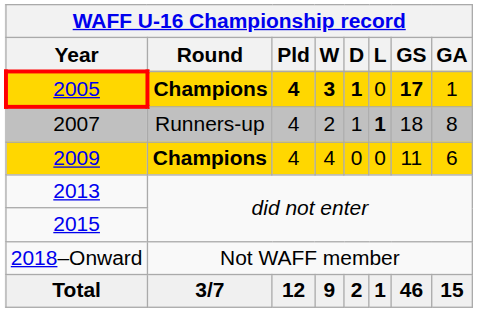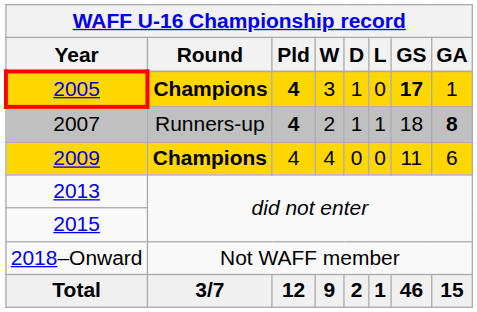(329, 88) bold -> (329, 88) normal
(357, 88) bold -> (357, 88) normal
(294, 124) normal -> (294, 124) bold
(380, 124) bold -> (380, 124) normal
(452, 124) normal -> (452, 124) bold
